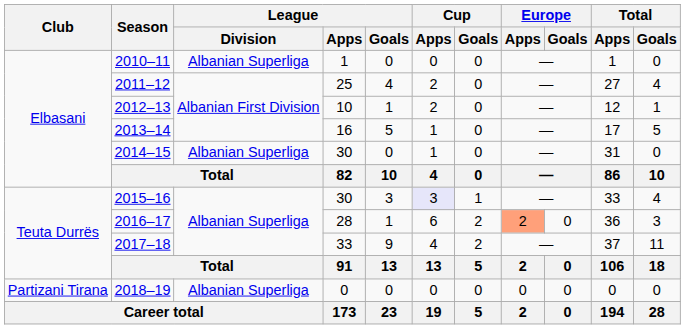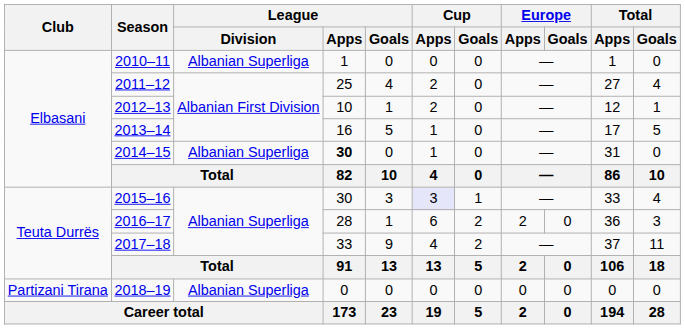(344, 152) normal -> (344, 152) bold
(523, 221) lightsalmon background -> (523, 221) no background
